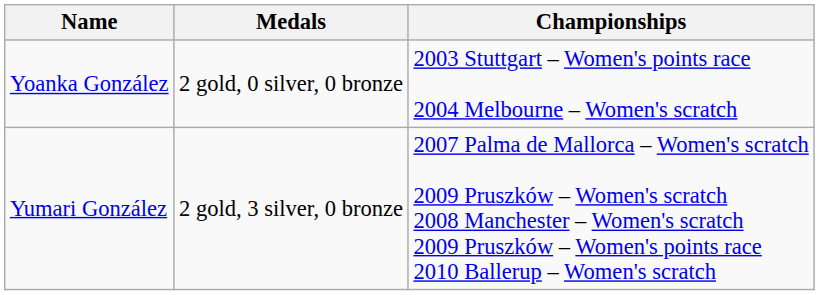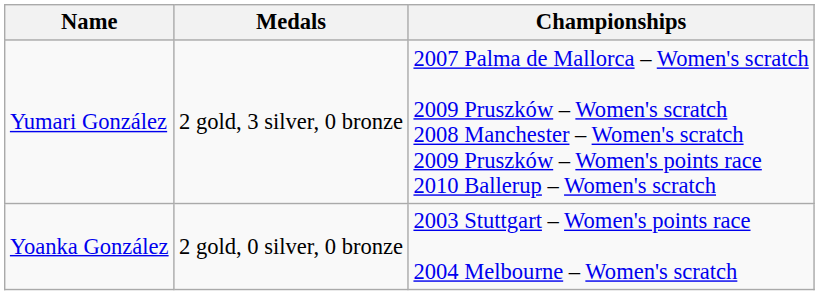rows swapped: (89, 208) <-> (89, 83)
